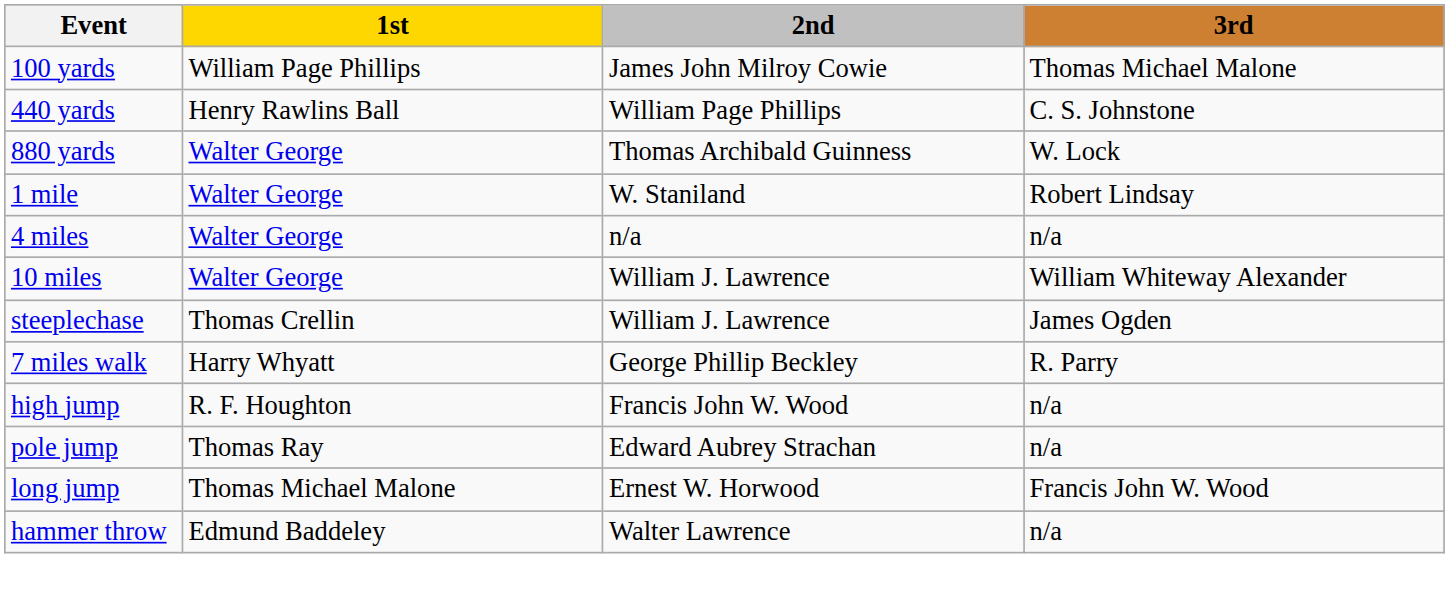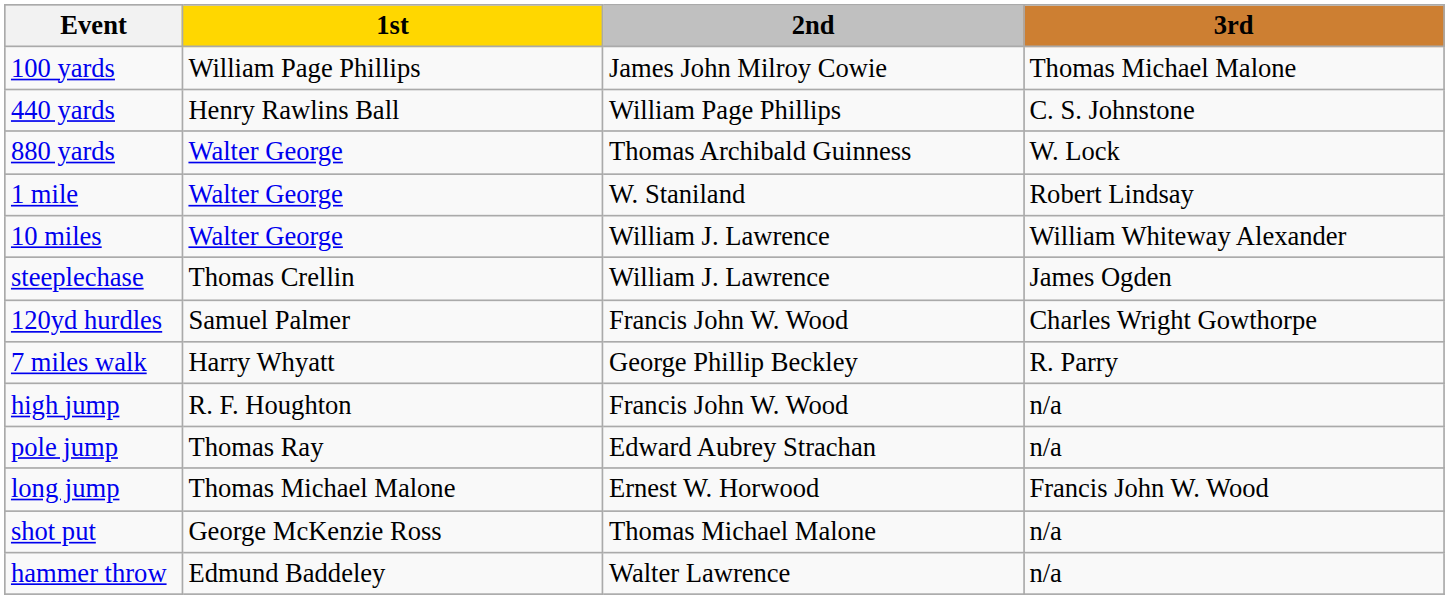- row: (50, 236)
+ row: (87, 320)
+ row: (53, 531)
